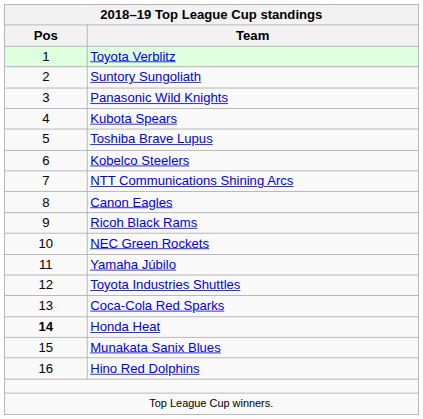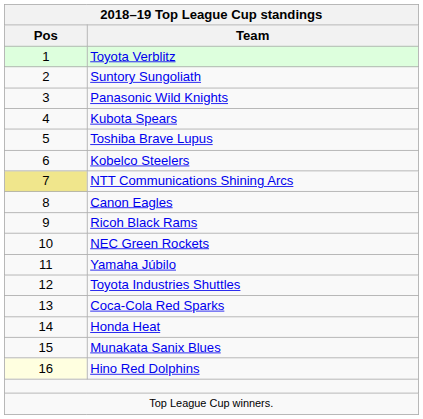(46, 181) no background -> (46, 181) khaki background
(46, 327) bold -> (46, 327) normal
(46, 368) no background -> (46, 368) lightyellow background
